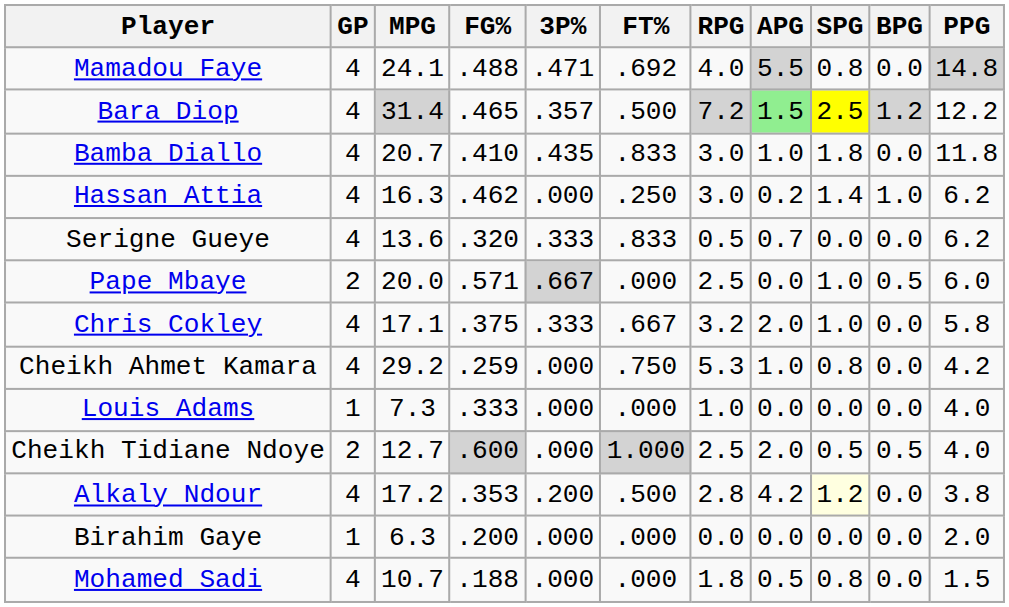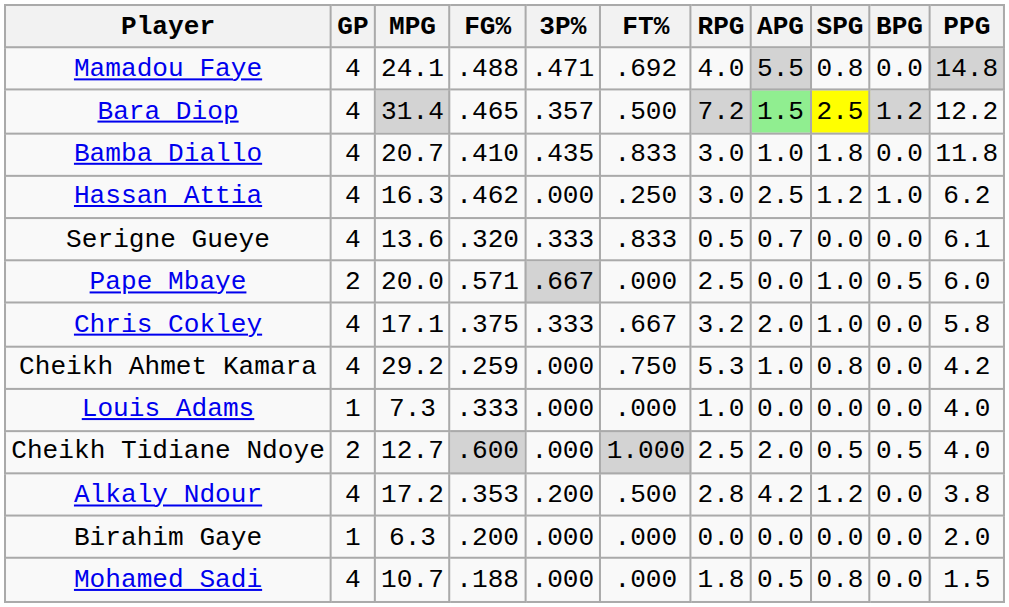(781, 197) 0.2 -> (781, 197) 2.5
(840, 197) 1.4 -> (840, 197) 1.2
(967, 239) 6.2 -> (967, 239) 6.1
(840, 495) lightyellow background -> (840, 495) no background
